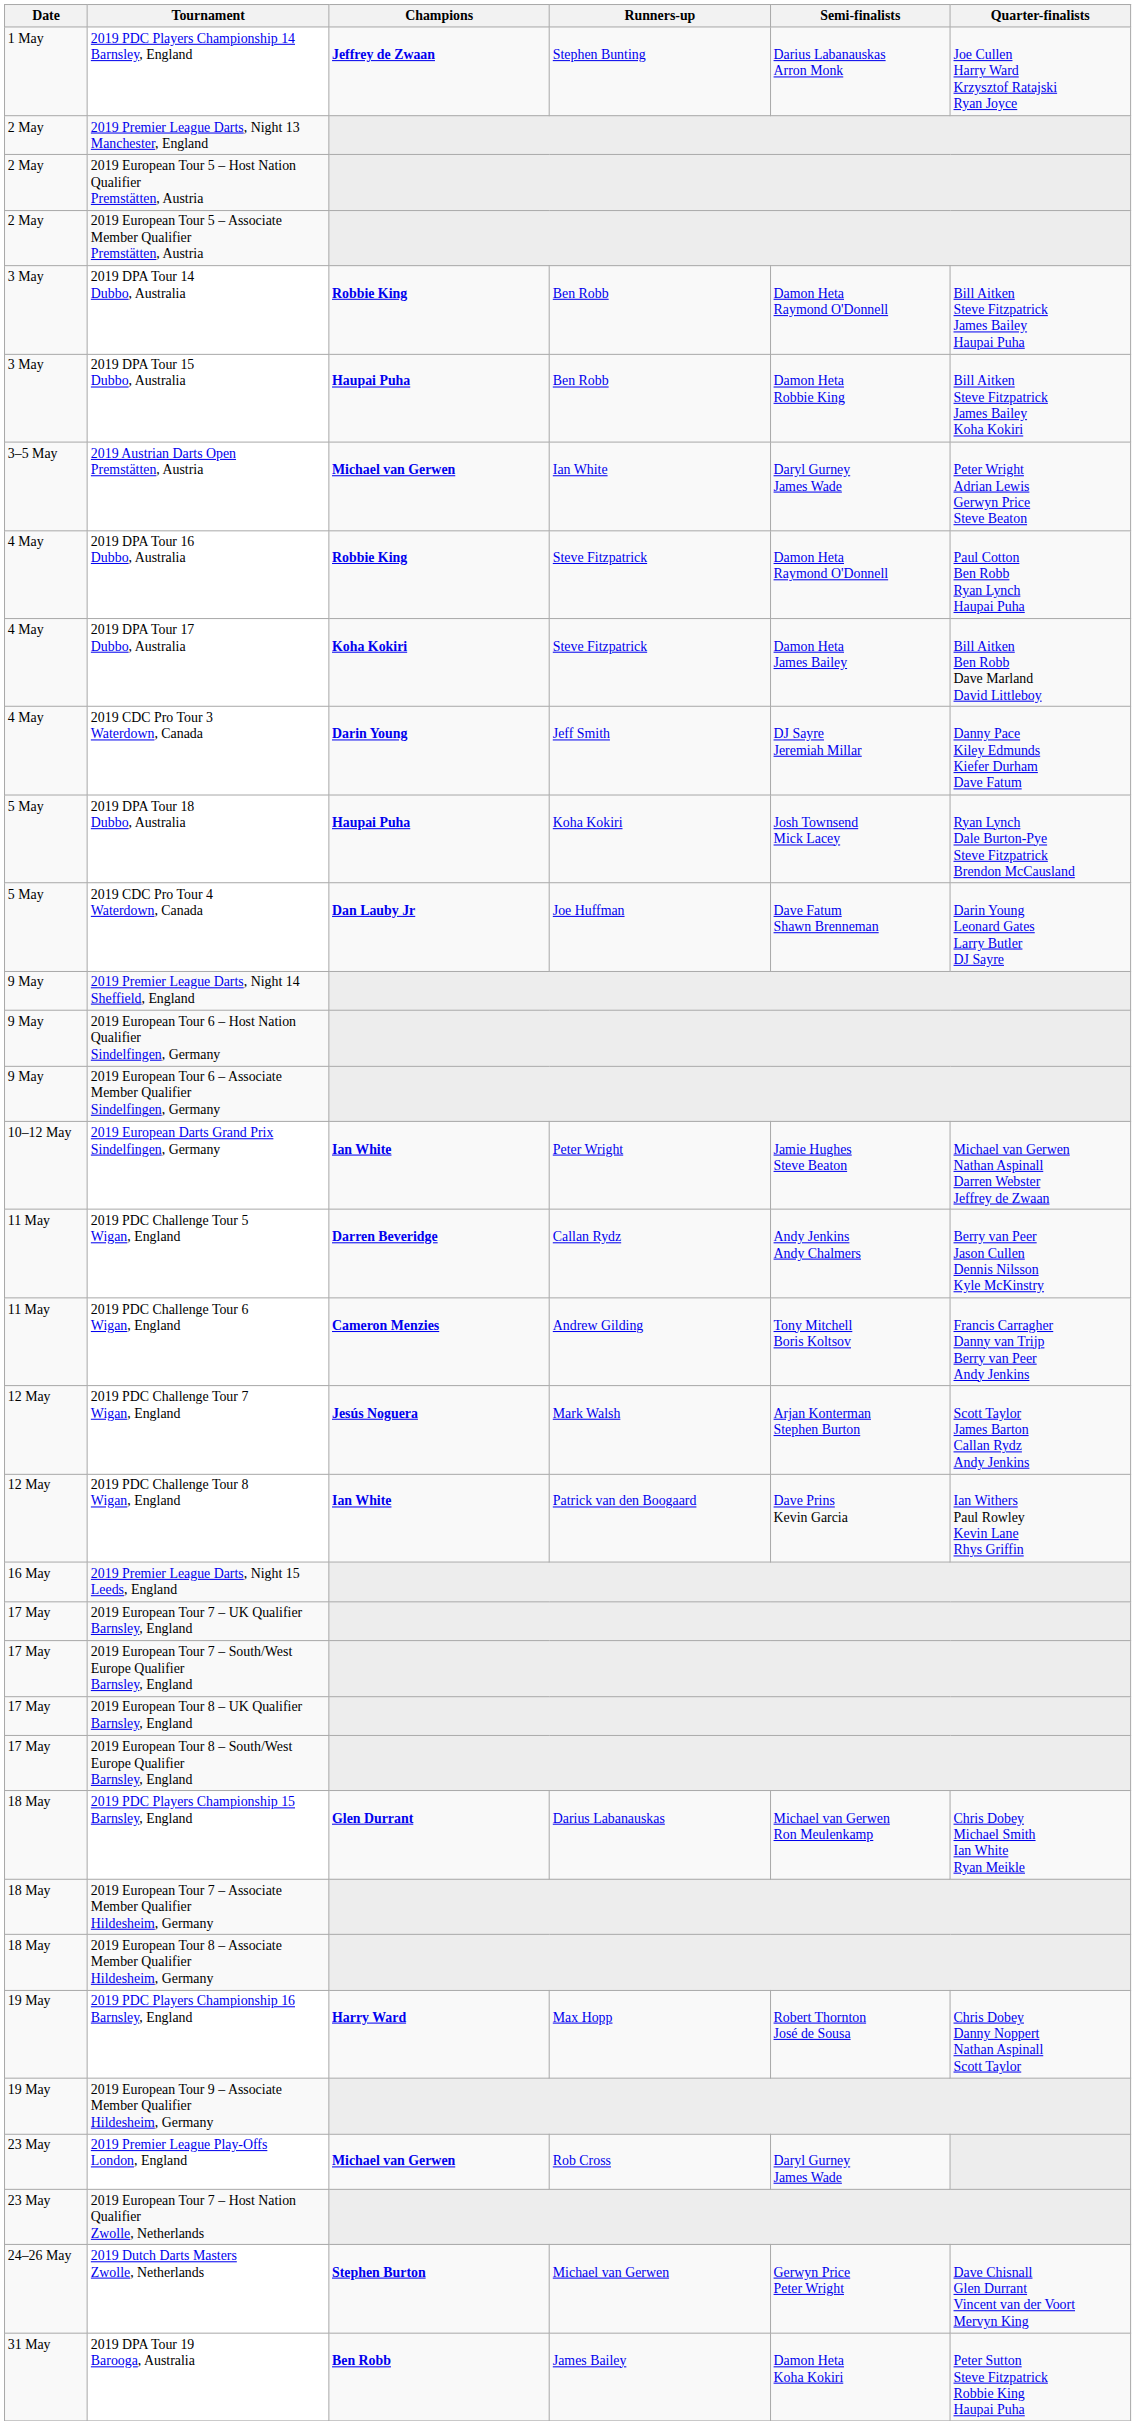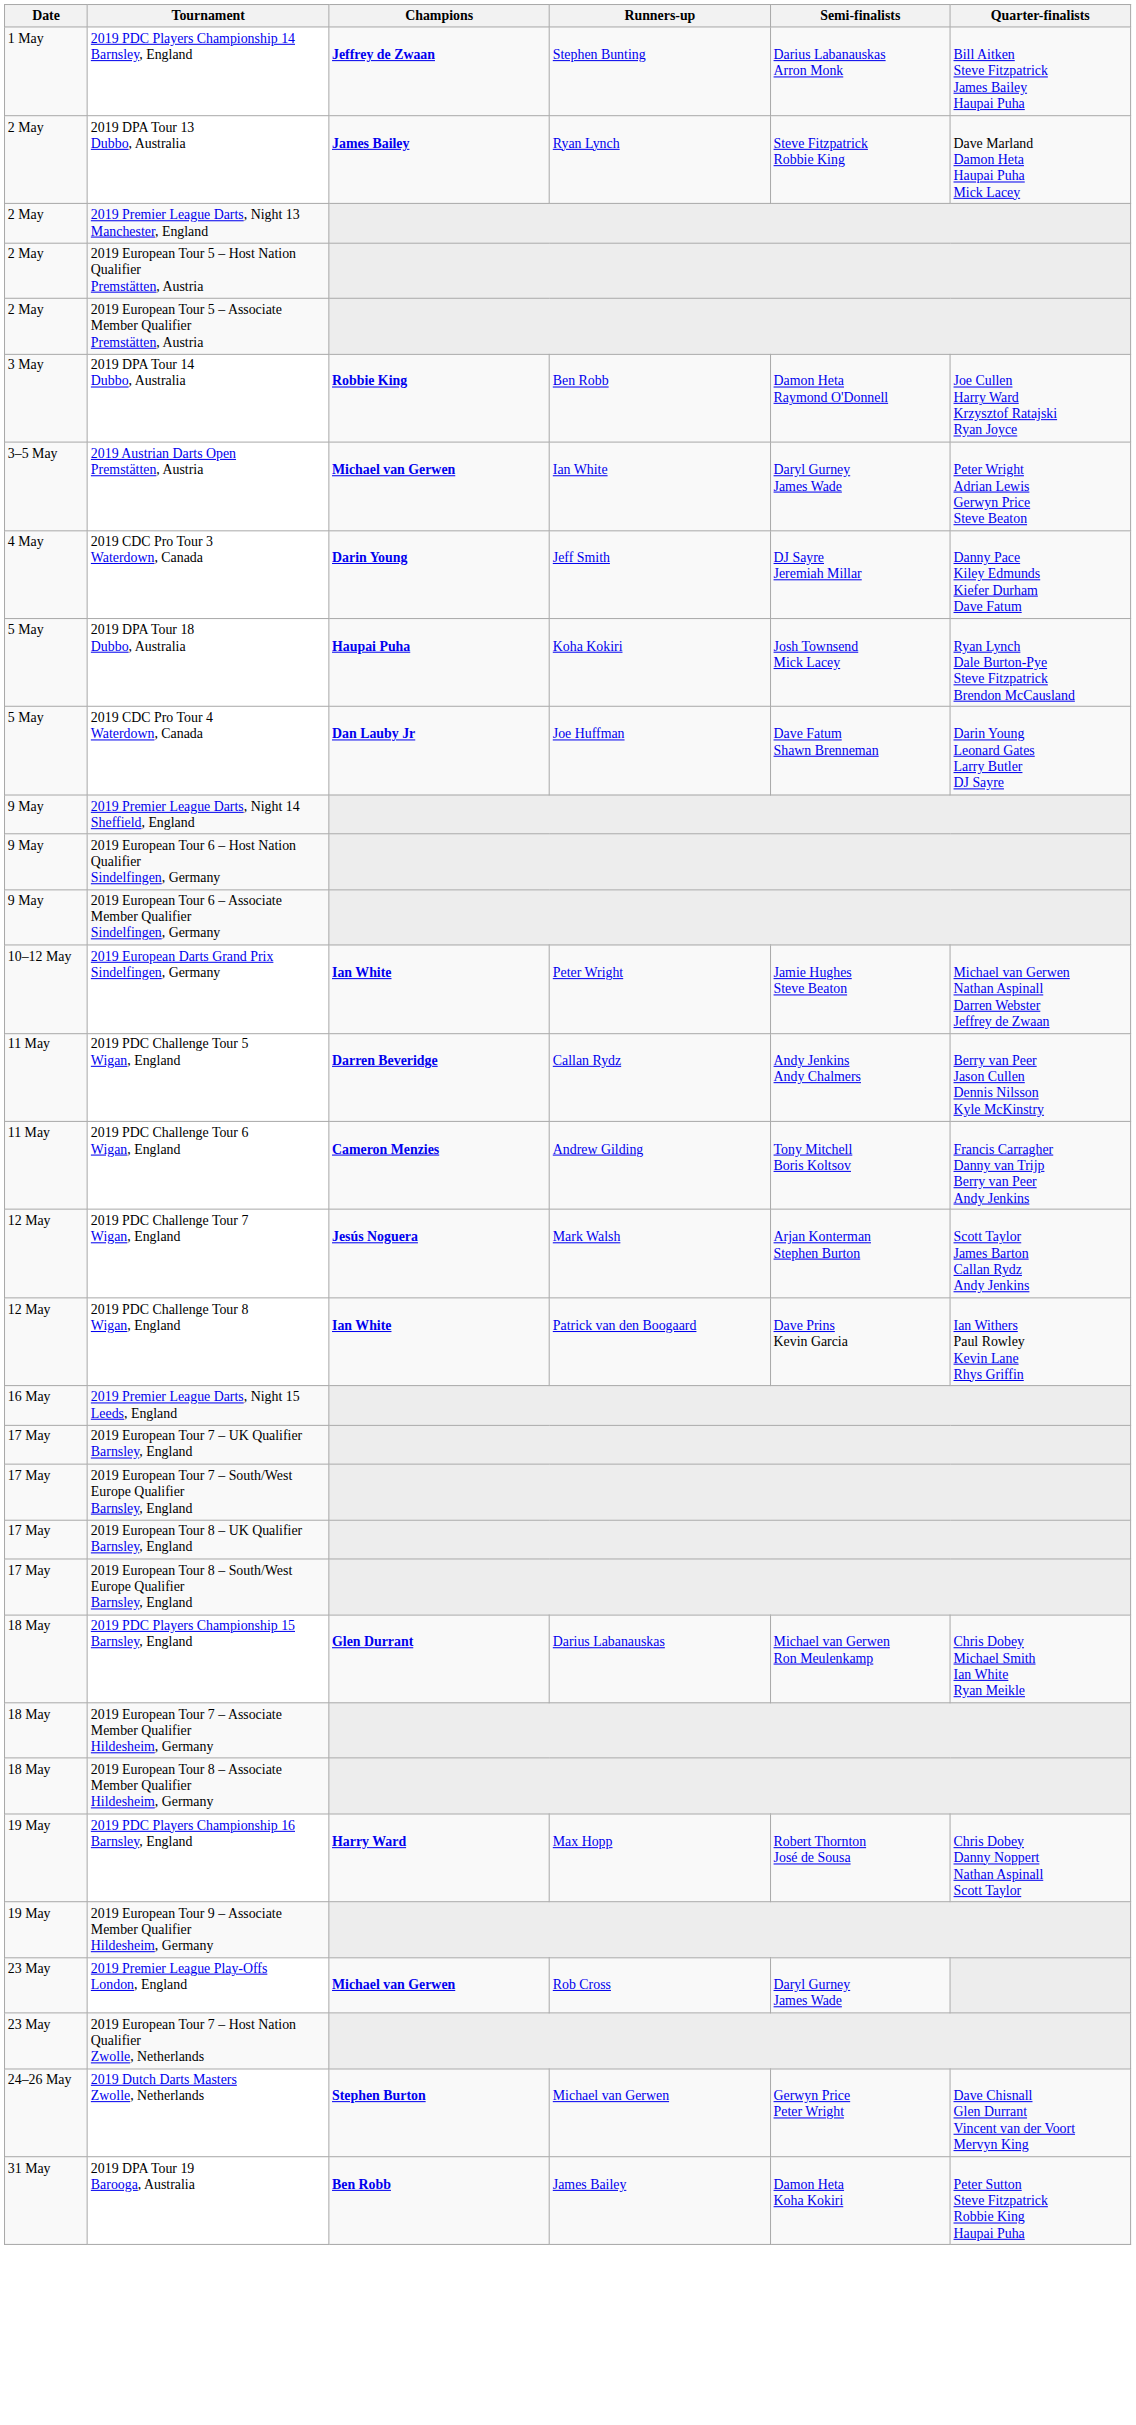(1005, 79) Joe Cullen Harry Ward Krzysztof Ratajski Ryan Joyce -> (1001, 79) Bill Aitken Steve Fitzpatrick James Bailey Haupai Puha
+ row: (143, 134)
(1001, 317) Bill Aitken Steve Fitzpatrick James Bailey Haupai Puha -> (1005, 405) Joe Cullen Harry Ward Krzysztof Ratajski Ryan Joyce
- row: (143, 373)
- row: (143, 549)
- row: (143, 637)
